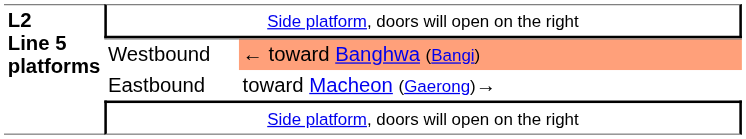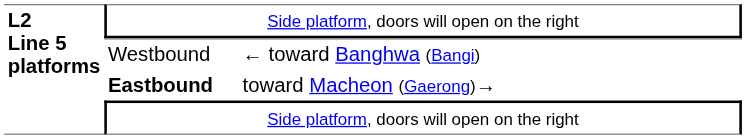(361, 54) lightsalmon background -> (361, 54) no background
(157, 85) normal -> (160, 85) bold
